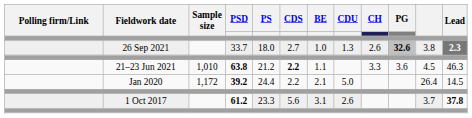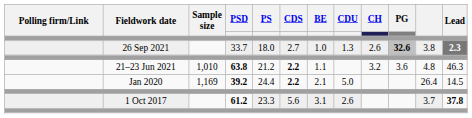(375, 67) 3.3 -> (375, 67) 3.2
(429, 67) 4.5 -> (429, 67) 4.8
(207, 82) 1,172 -> (207, 82) 1,169
(293, 82) normal -> (293, 82) bold
